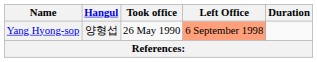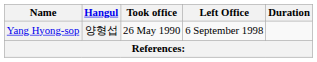(224, 31) lightsalmon background -> (224, 31) no background
